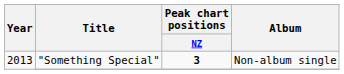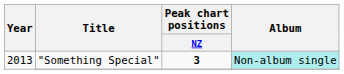(285, 60) no background -> (285, 60) paleturquoise background
